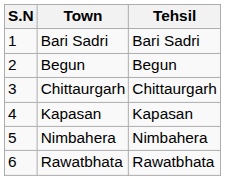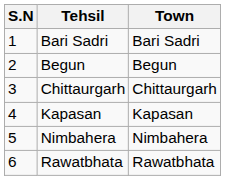columns swapped: (83, 16) <-> (175, 16)
